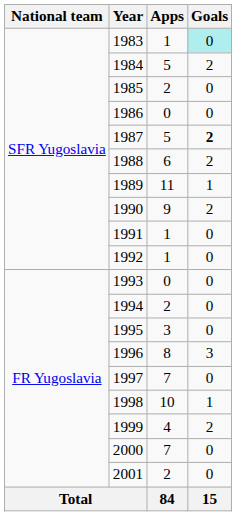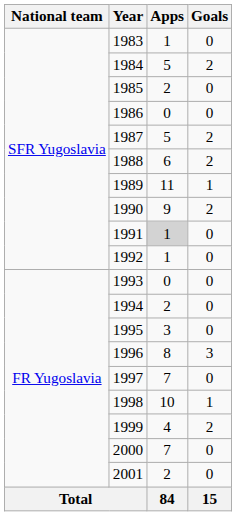(210, 40) paleturquoise background -> (210, 40) no background
(210, 137) bold -> (210, 137) normal
(167, 233) no background -> (167, 233) lightgrey background
